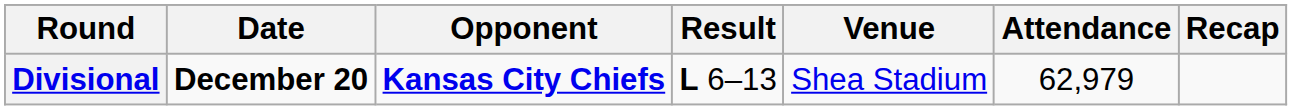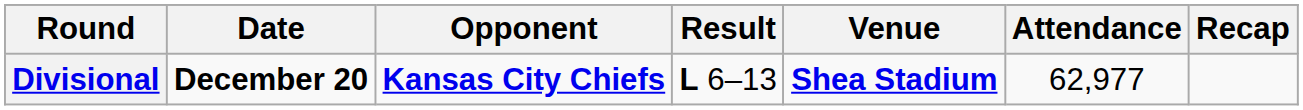(889, 78) normal -> (894, 78) bold
(1086, 78) 62,979 -> (1097, 78) 62,977
